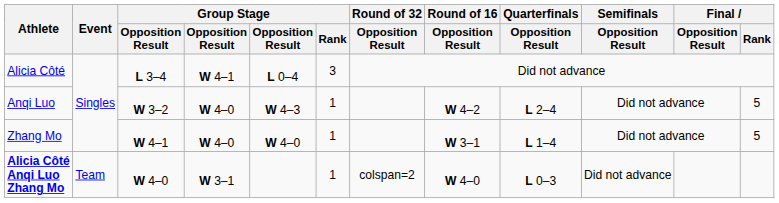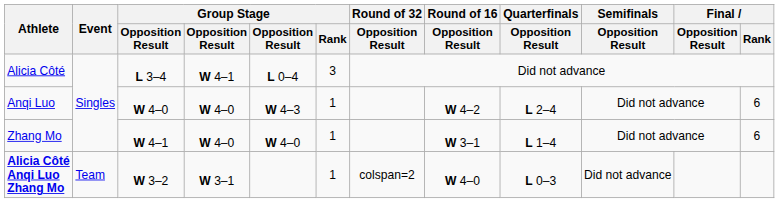(151, 110) W 3–2 -> (151, 110) W 4–0
(757, 103) 5 -> (757, 103) 6
(757, 136) 5 -> (757, 136) 6
(151, 182) W 4–0 -> (151, 182) W 3–2
